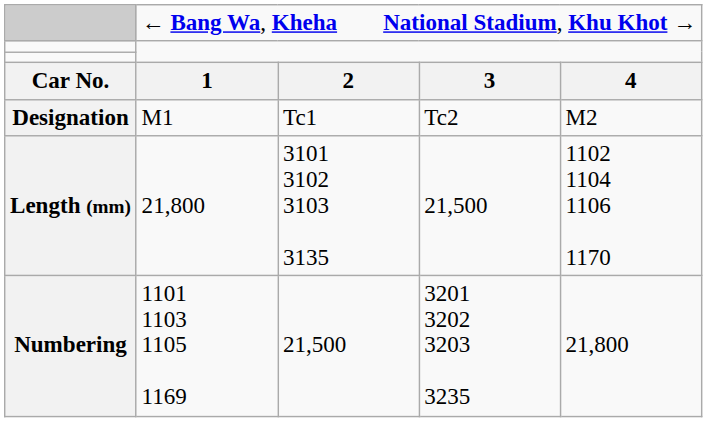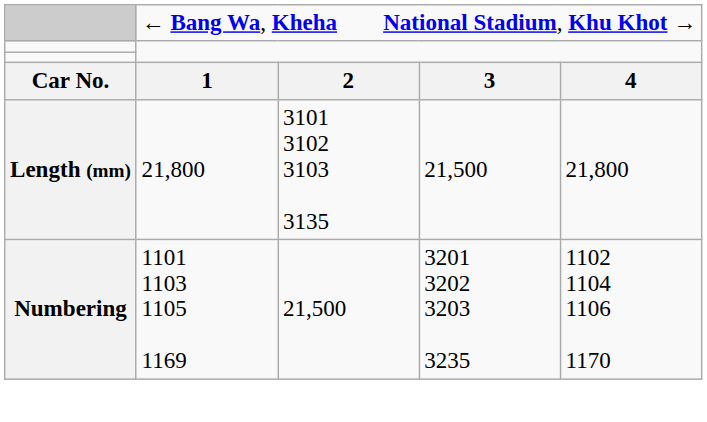- row: (71, 117)
(588, 205) 1102 1104 1106 1170 -> (597, 168) 21,800
(597, 345) 21,800 -> (588, 309) 1102 1104 1106 1170
